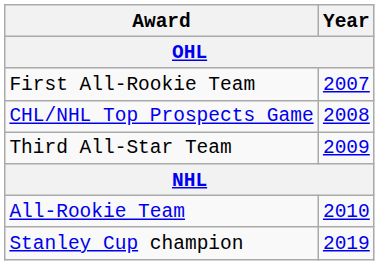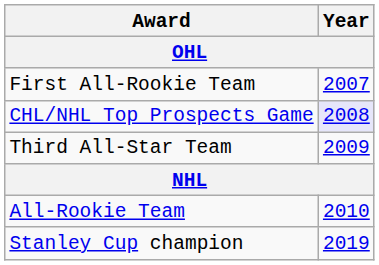(346, 116) no background -> (346, 116) lavender background
